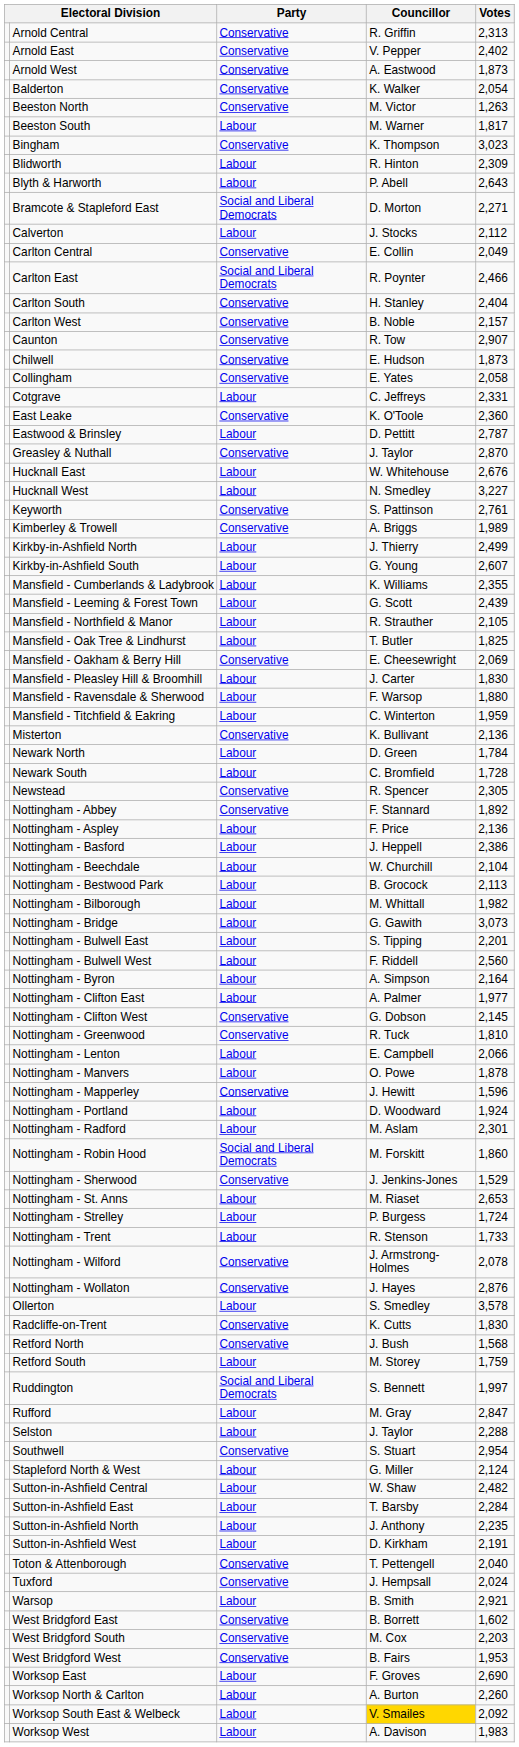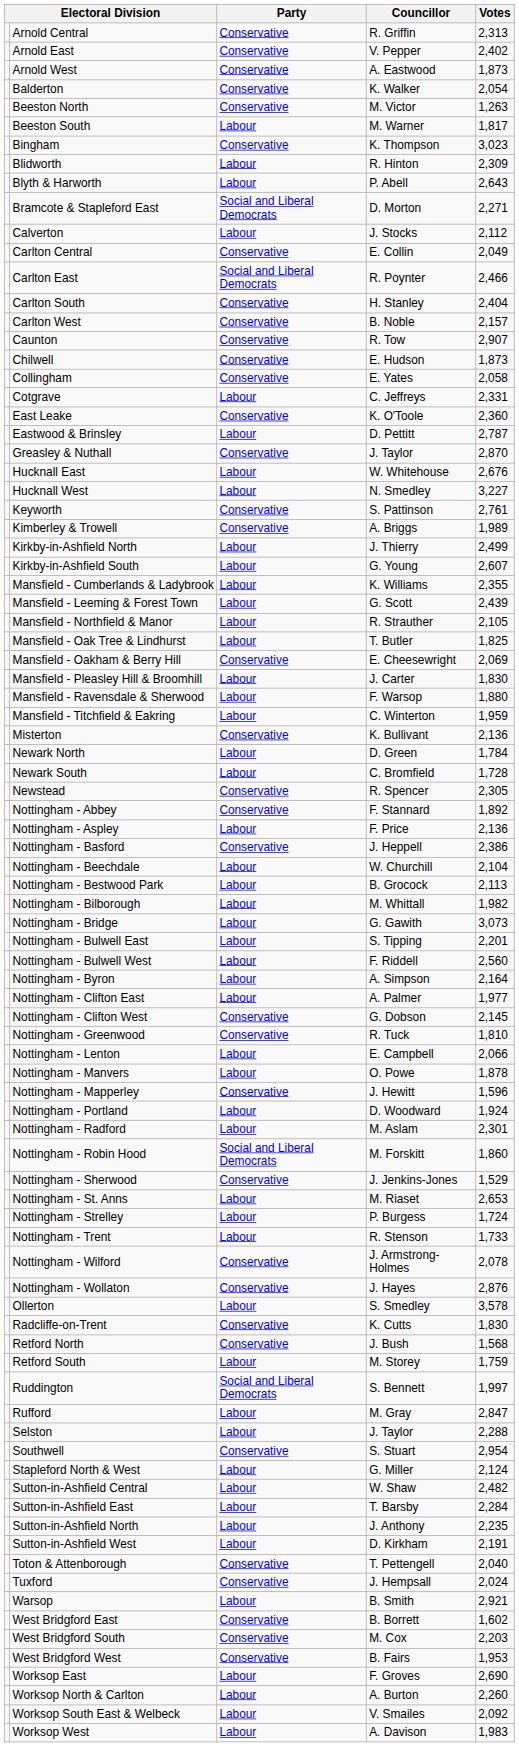(238, 847) Labour -> (254, 847) Conservative
(397, 1714) gold background -> (397, 1714) no background
